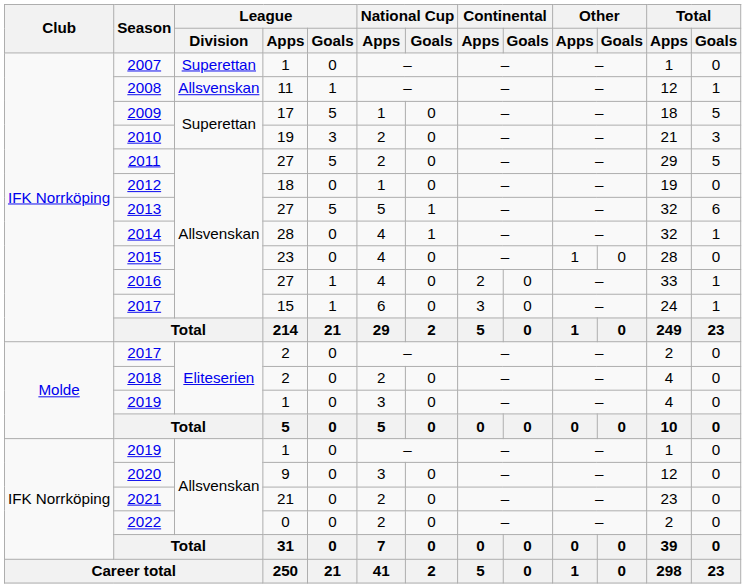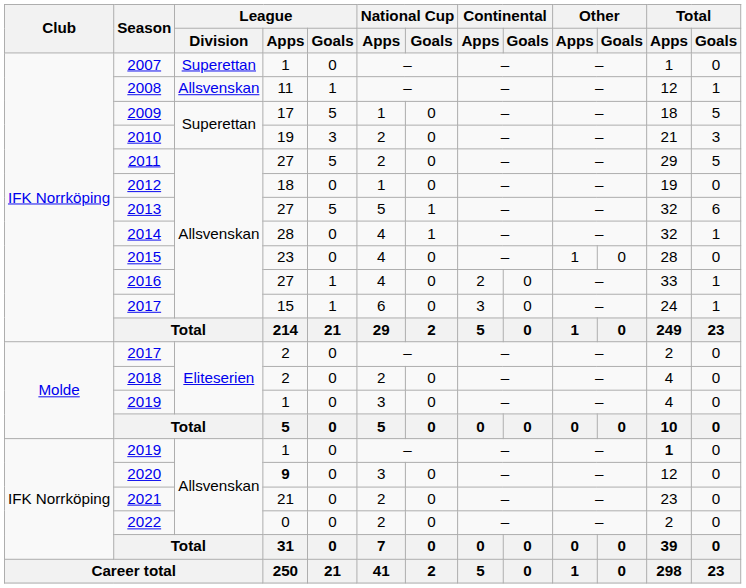(669, 450) normal -> (669, 450) bold
(285, 474) normal -> (285, 474) bold
